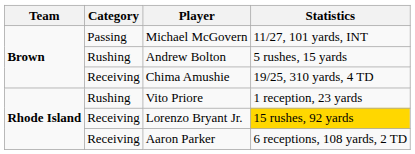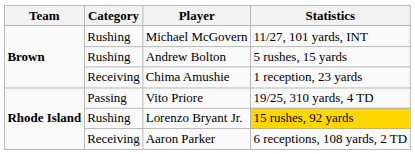(107, 36) Passing -> (109, 36) Rushing
(314, 77) 19/25, 310 yards, 4 TD -> (308, 77) 1 reception, 23 yards
(109, 97) Rushing -> (107, 97) Passing
(308, 97) 1 reception, 23 yards -> (314, 97) 19/25, 310 yards, 4 TD
(113, 118) Receiving -> (109, 118) Rushing
